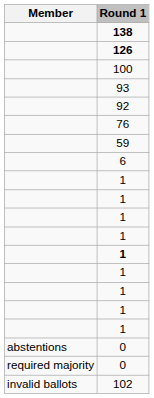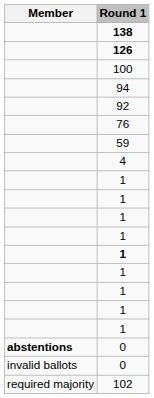(123, 87) 93 -> (123, 87) 94
(123, 161) 6 -> (123, 161) 4
(37, 347) normal -> (40, 347) bold
(51, 365) required majority -> (42, 365) invalid ballots
(42, 384) invalid ballots -> (51, 384) required majority
